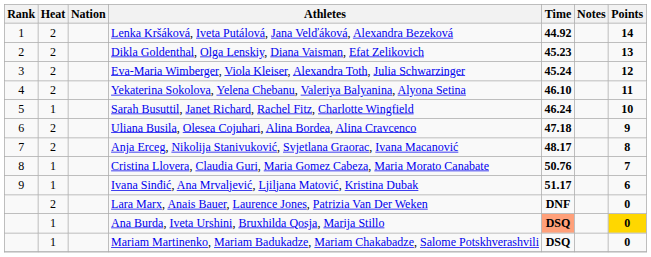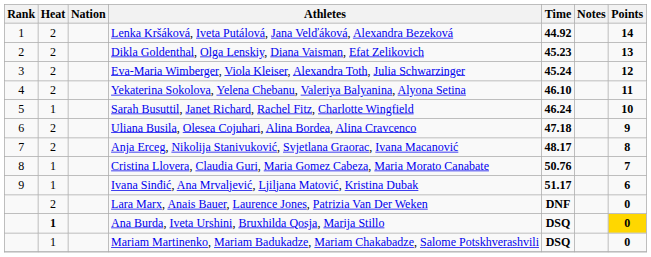(53, 223) normal -> (53, 223) bold
(558, 223) lightsalmon background -> (558, 223) no background
